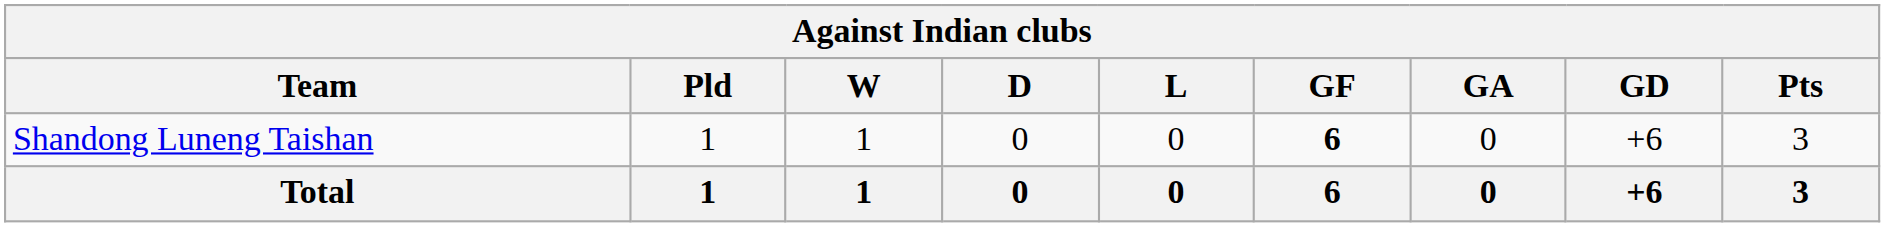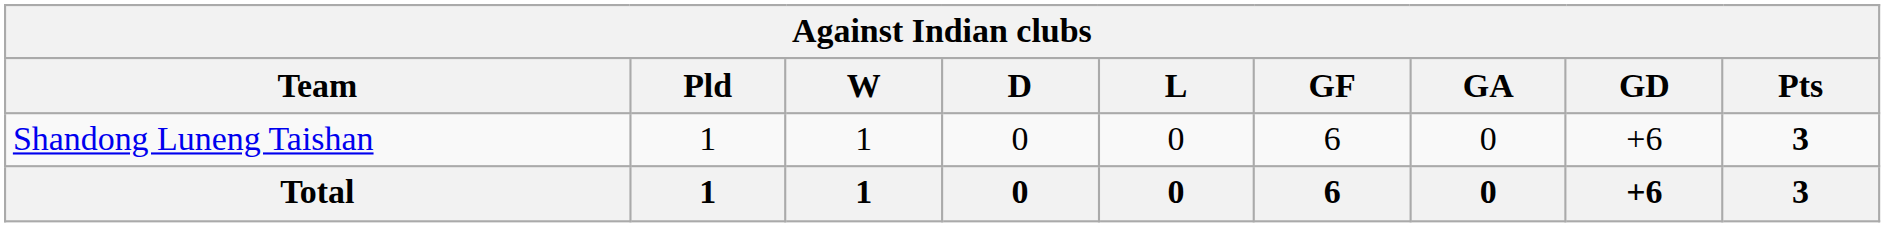(1332, 138) bold -> (1332, 138) normal
(1801, 138) normal -> (1801, 138) bold
